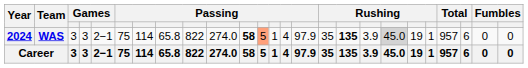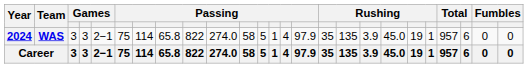(249, 36) bold -> (249, 36) normal
(263, 36) lightsalmon background -> (263, 36) no background
(348, 36) bold -> (348, 36) normal
(394, 36) lightgrey background -> (394, 36) no background
